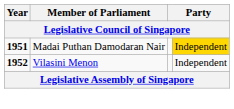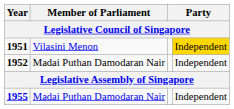(99, 46) Madai Puthan Damodaran Nair -> (65, 46) Vilasini Menon
(65, 63) Vilasini Menon -> (99, 63) Madai Puthan Damodaran Nair
+ row: (17, 96)
